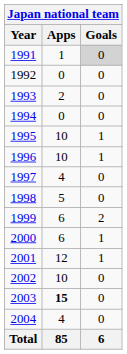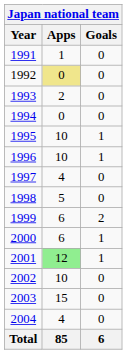(101, 55) lightgrey background -> (101, 55) no background
(61, 75) no background -> (61, 75) khaki background
(61, 258) no background -> (61, 258) lightgreen background
(61, 298) bold -> (61, 298) normal
